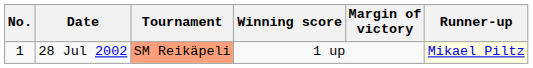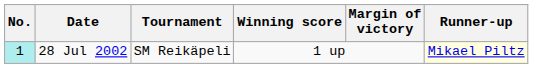(20, 53) no background -> (20, 53) paleturquoise background
(182, 53) lightsalmon background -> (182, 53) no background
